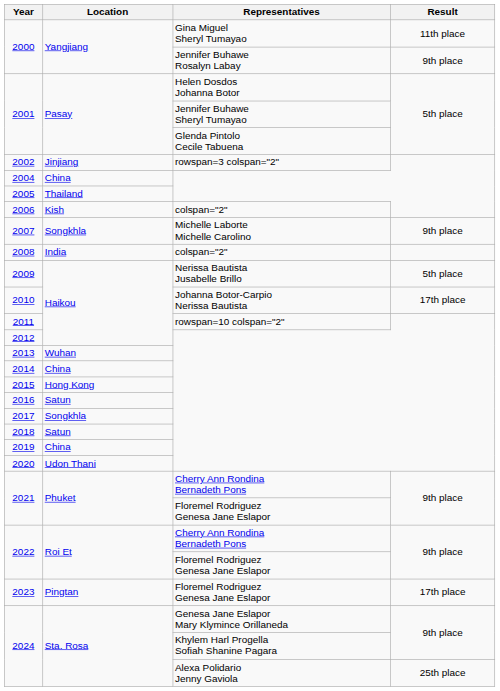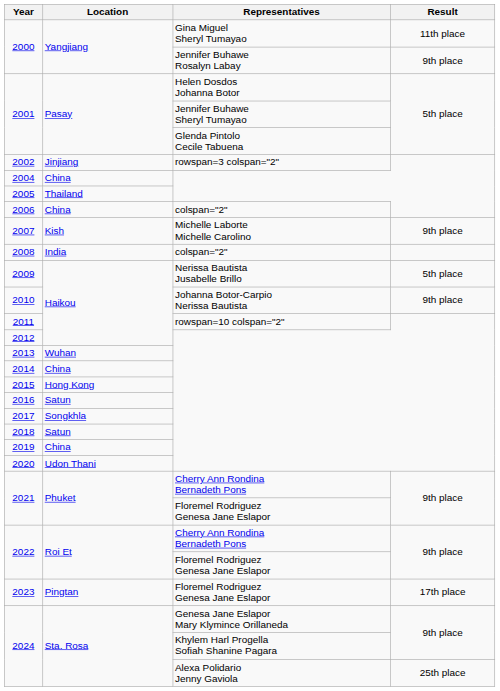(54, 209) Kish -> (58, 209) China
(65, 231) Songkhla -> (54, 231) Kish
(443, 300) 17th place -> (443, 300) 9th place
